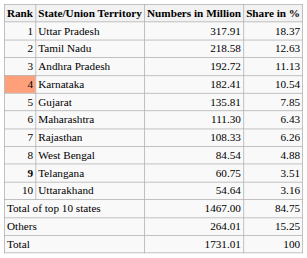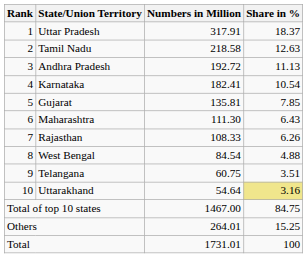(30, 84) lightsalmon background -> (30, 84) no background
(30, 173) bold -> (30, 173) normal
(290, 191) no background -> (290, 191) khaki background
